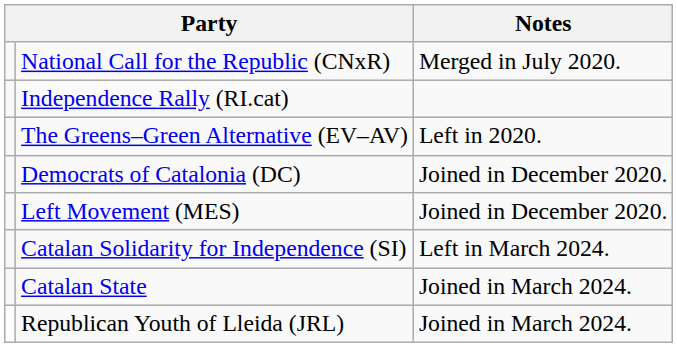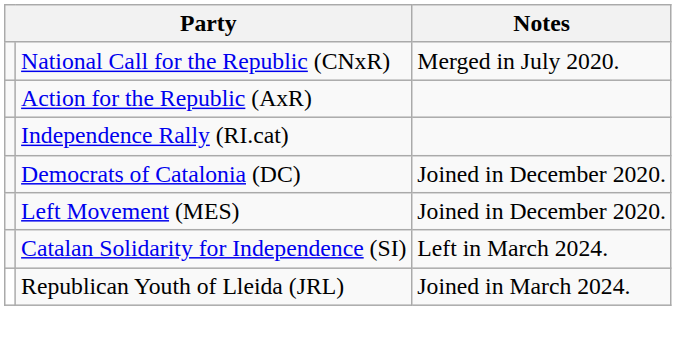+ row: (166, 98)
- row: (215, 135)
- row: (84, 286)
